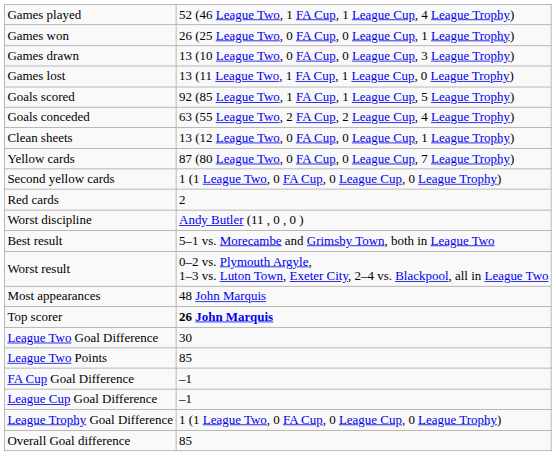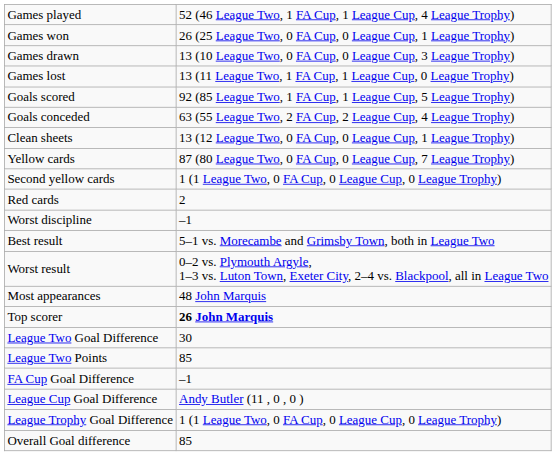(241, 220) Andy Butler (11 , 0 , 0 ) -> (186, 220) –1
(186, 399) –1 -> (241, 399) Andy Butler (11 , 0 , 0 )
